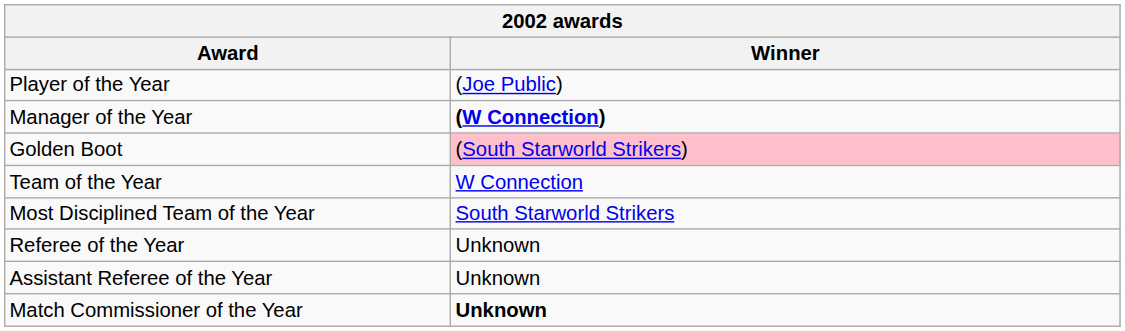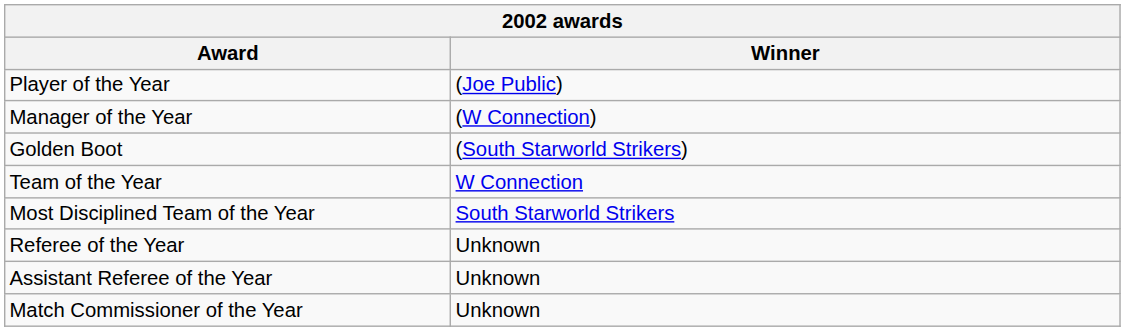(531, 117) bold -> (526, 117) normal
(572, 149) pink background -> (572, 149) no background
(501, 310) bold -> (498, 310) normal
